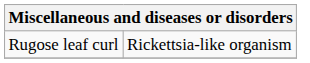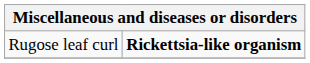(209, 44) normal -> (214, 44) bold
